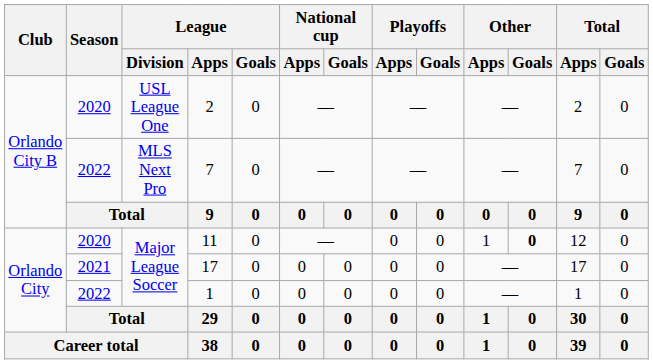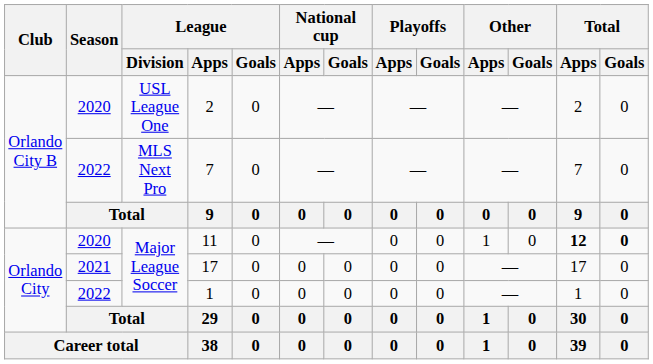(532, 240) bold -> (532, 240) normal
(578, 240) normal -> (578, 240) bold
(624, 240) normal -> (624, 240) bold
